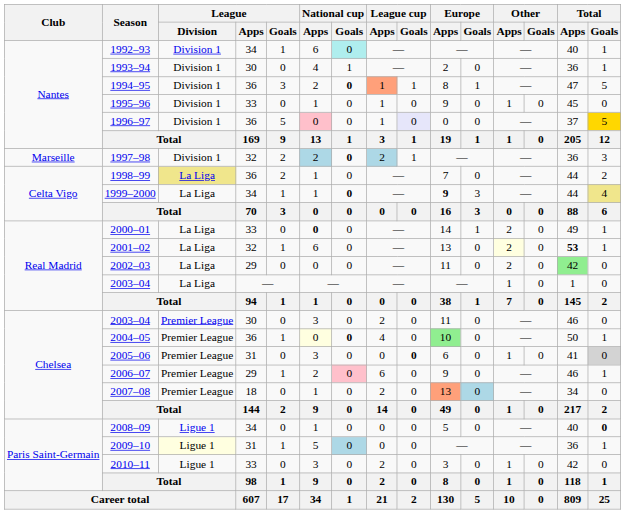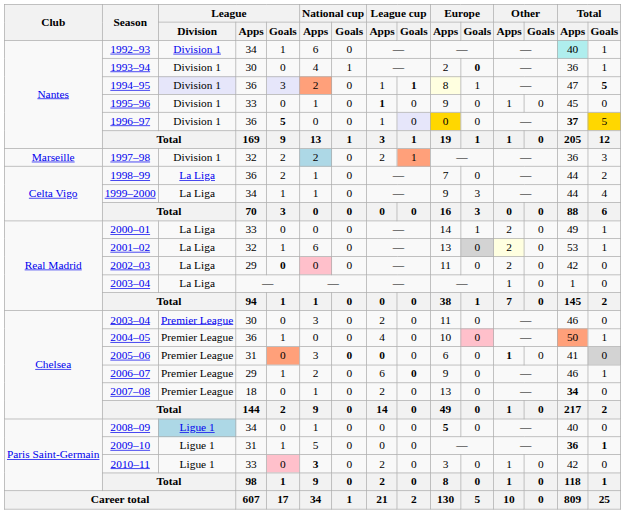(349, 49) paleturquoise background -> (349, 49) no background
(573, 49) no background -> (573, 49) paleturquoise background
(477, 67) normal -> (477, 67) bold
(197, 85) no background -> (197, 85) lavender background
(283, 85) no background -> (283, 85) lavender background
(316, 85) no background -> (316, 85) lightsalmon background
(349, 85) bold -> (349, 85) normal
(382, 85) lightsalmon background -> (382, 85) no background
(414, 85) normal -> (414, 85) bold
(446, 85) no background -> (446, 85) lightyellow background
(604, 85) normal -> (604, 85) bold
(382, 103) normal -> (382, 103) bold
(283, 121) normal -> (283, 121) bold
(316, 121) pink background -> (316, 121) no background
(446, 121) no background -> (446, 121) gold background
(573, 121) normal -> (573, 121) bold
(349, 157) bold -> (349, 157) normal
(382, 157) lightblue background -> (382, 157) no background
(414, 157) no background -> (414, 157) lightsalmon background
(197, 175) khaki background -> (197, 175) no background
(349, 193) bold -> (349, 193) normal
(446, 193) bold -> (446, 193) normal
(604, 193) khaki background -> (604, 193) no background
(316, 229) bold -> (316, 229) normal
(477, 247) no background -> (477, 247) lightgrey background
(573, 247) bold -> (573, 247) normal
(283, 265) normal -> (283, 265) bold
(316, 265) no background -> (316, 265) pink background
(573, 265) lightgreen background -> (573, 265) no background
(316, 337) lightyellow background -> (316, 337) no background
(349, 337) bold -> (349, 337) normal
(446, 337) lightgreen background -> (446, 337) no background
(477, 337) no background -> (477, 337) pink background
(573, 337) no background -> (573, 337) lightsalmon background
(283, 355) no background -> (283, 355) lightsalmon background
(349, 355) normal -> (349, 355) bold
(382, 355) normal -> (382, 355) bold
(414, 355) bold -> (414, 355) normal
(509, 355) normal -> (509, 355) bold
(349, 373) pink background -> (349, 373) no background
(414, 373) normal -> (414, 373) bold
(446, 391) lightsalmon background -> (446, 391) no background
(477, 391) lightblue background -> (477, 391) no background
(573, 391) normal -> (573, 391) bold
(197, 427) no background -> (197, 427) lightblue background
(446, 427) normal -> (446, 427) bold
(604, 427) bold -> (604, 427) normal
(197, 445) lightyellow background -> (197, 445) no background
(349, 445) lightblue background -> (349, 445) no background
(573, 445) normal -> (573, 445) bold
(604, 445) normal -> (604, 445) bold
(283, 463) no background -> (283, 463) pink background
(316, 463) normal -> (316, 463) bold
